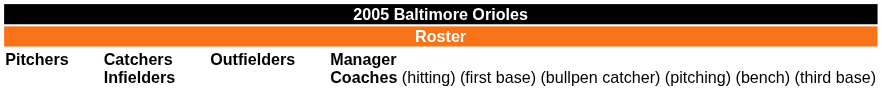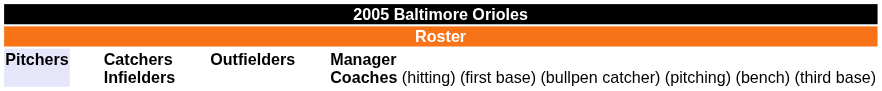(37, 59) no background -> (37, 59) lavender background
